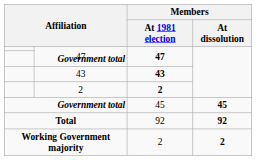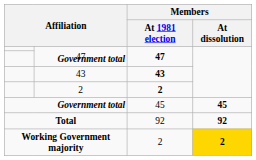(222, 142) no background -> (222, 142) gold background
